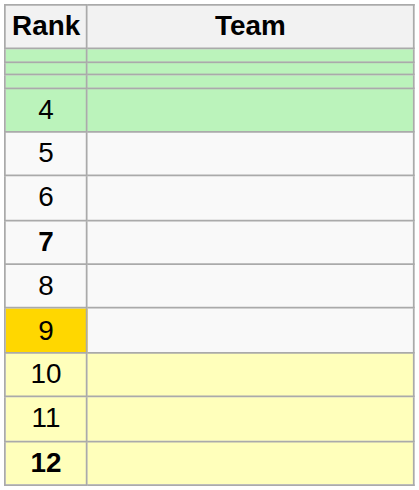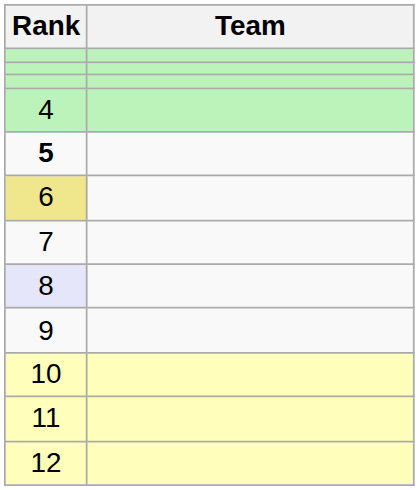(46, 153) normal -> (46, 153) bold
(46, 197) no background -> (46, 197) khaki background
(46, 241) bold -> (46, 241) normal
(46, 285) no background -> (46, 285) lavender background
(46, 329) gold background -> (46, 329) no background
(46, 462) bold -> (46, 462) normal
